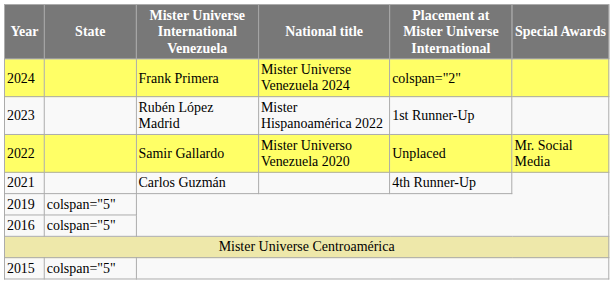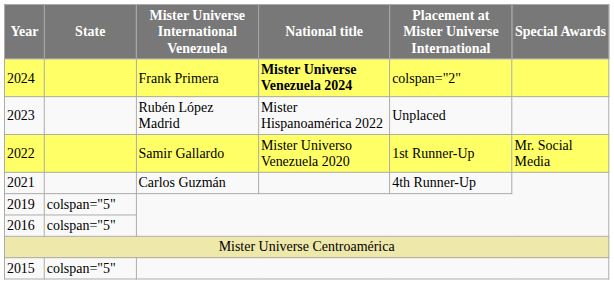(306, 77) normal -> (309, 77) bold
(433, 115) 1st Runner-Up -> (419, 115) Unplaced
(419, 153) Unplaced -> (433, 153) 1st Runner-Up
